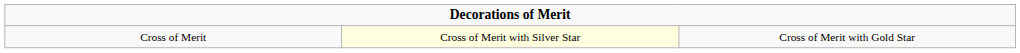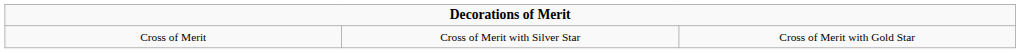(510, 37) lightyellow background -> (510, 37) no background
